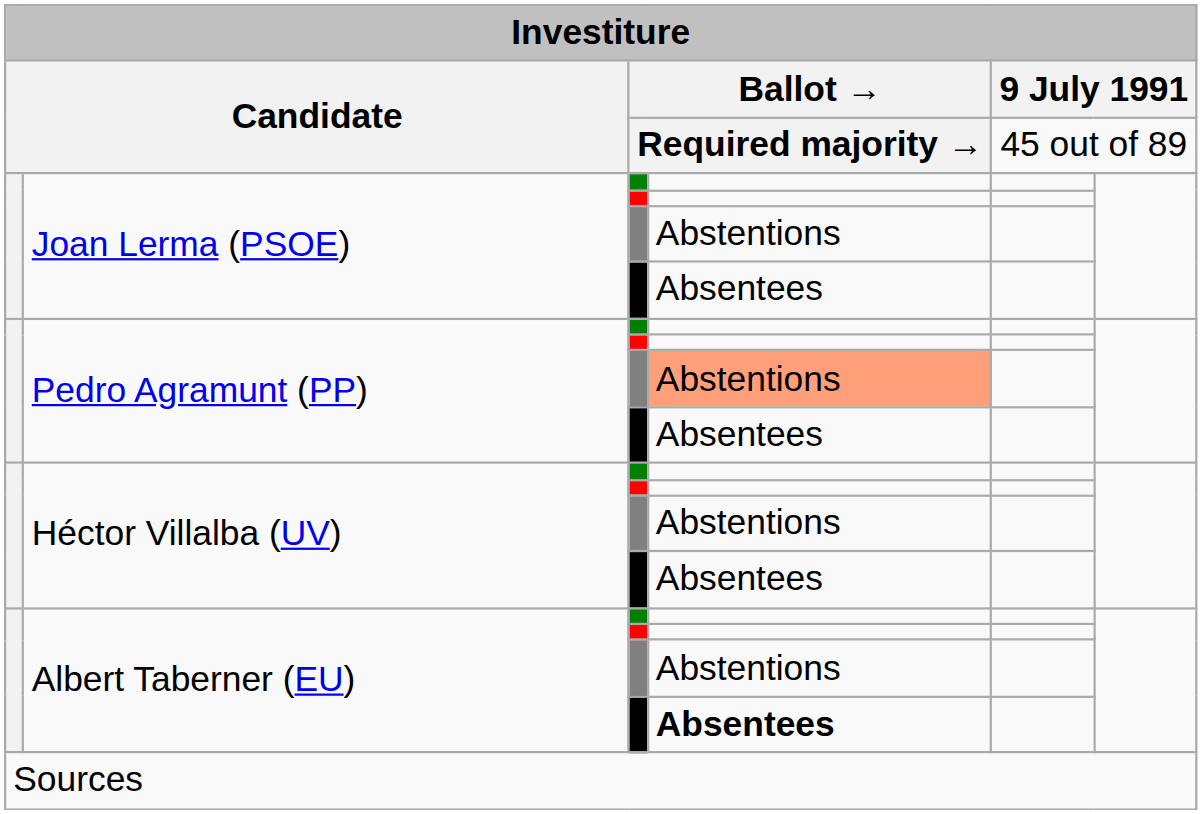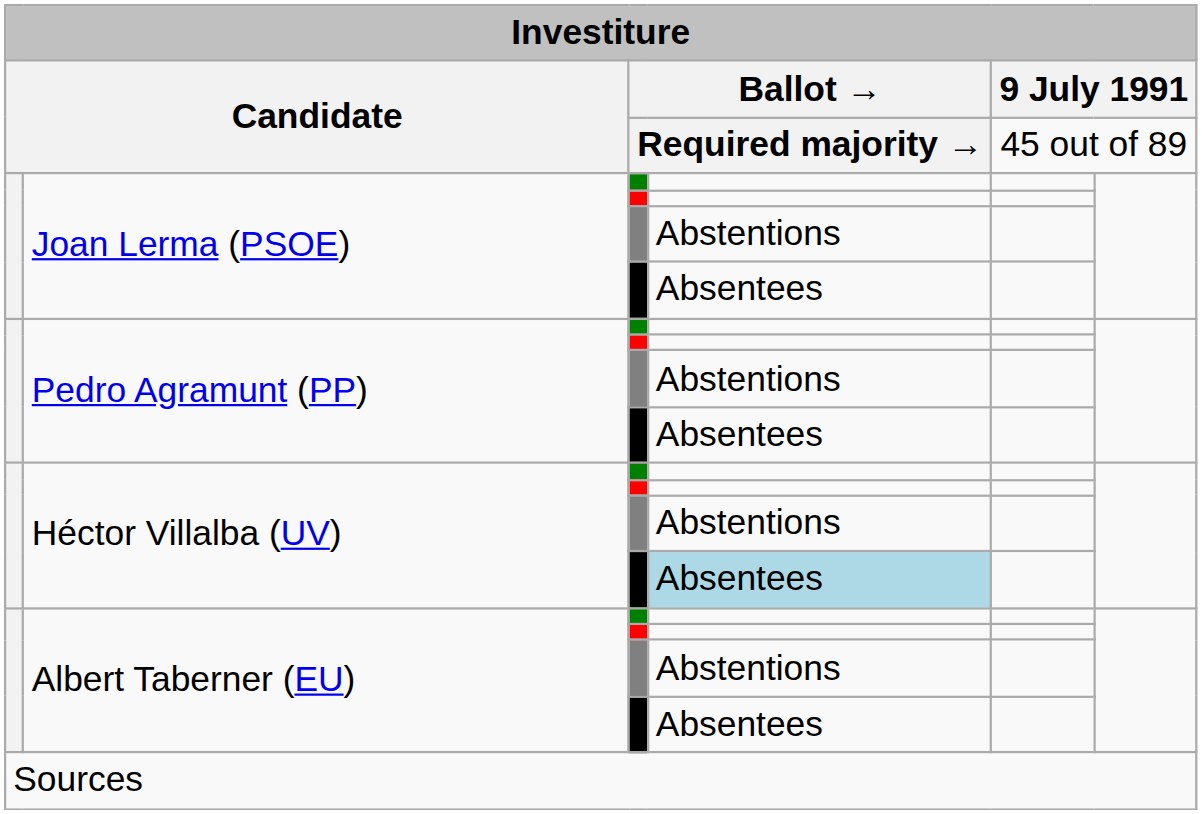(748, 378) lightsalmon background -> (748, 378) no background
(739, 578) no background -> (739, 578) lightblue background
(745, 723) bold -> (739, 723) normal
